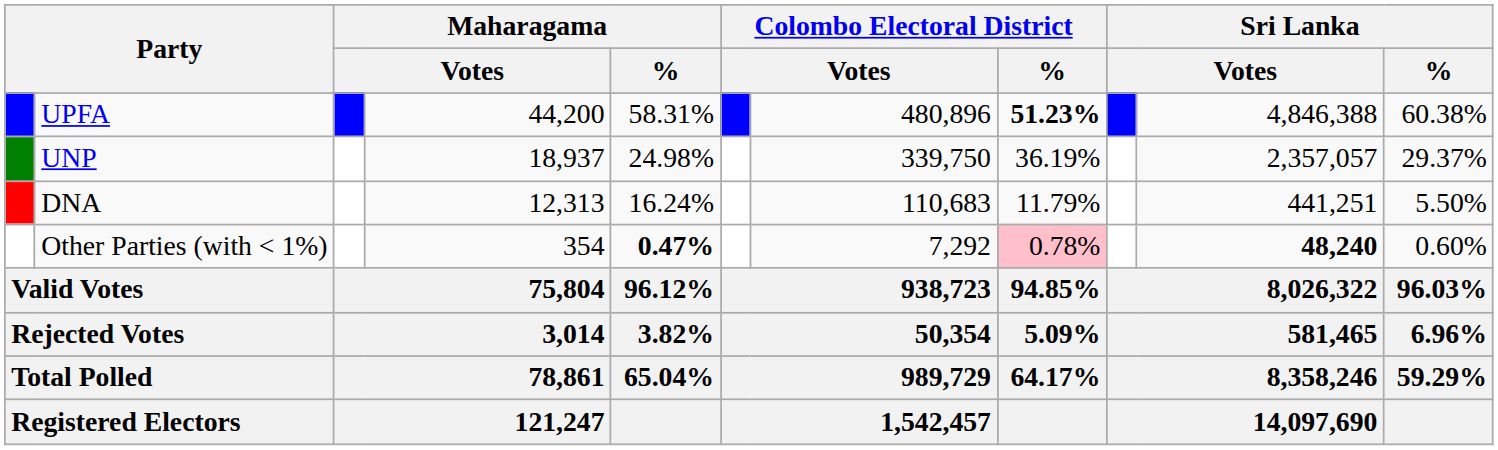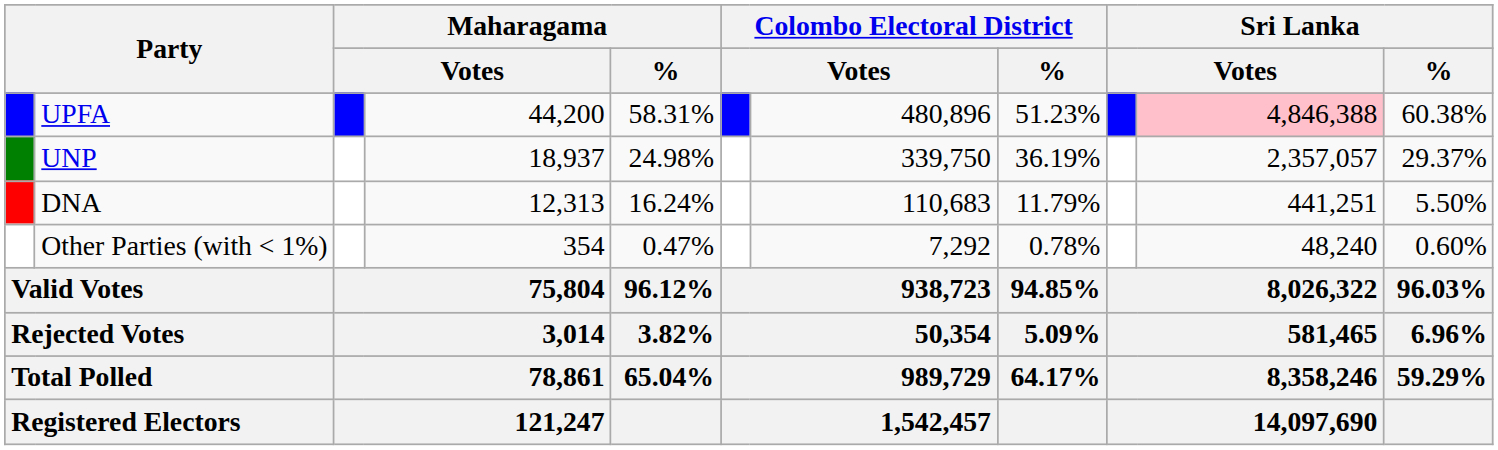(1055, 114) bold -> (1058, 114) normal
(1322, 114) no background -> (1322, 114) pink background
(676, 245) bold -> (678, 245) normal
(1065, 245) pink background -> (1065, 245) no background
(1339, 245) bold -> (1339, 245) normal
